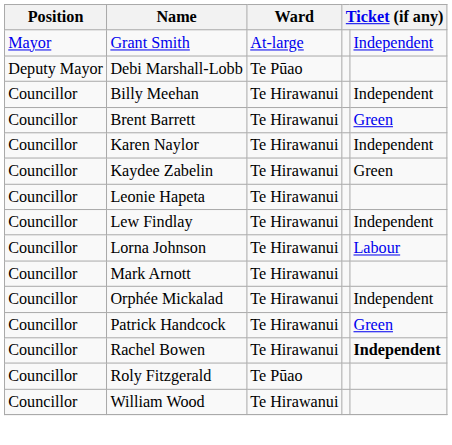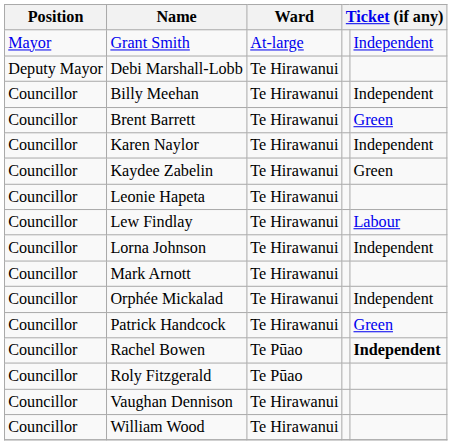(276, 68) Te Pūao -> (294, 68) Te Hirawanui
(393, 222) Independent -> (377, 222) Labour
(377, 247) Labour -> (393, 247) Independent
(294, 350) Te Hirawanui -> (276, 350) Te Pūao
+ row: (172, 401)
